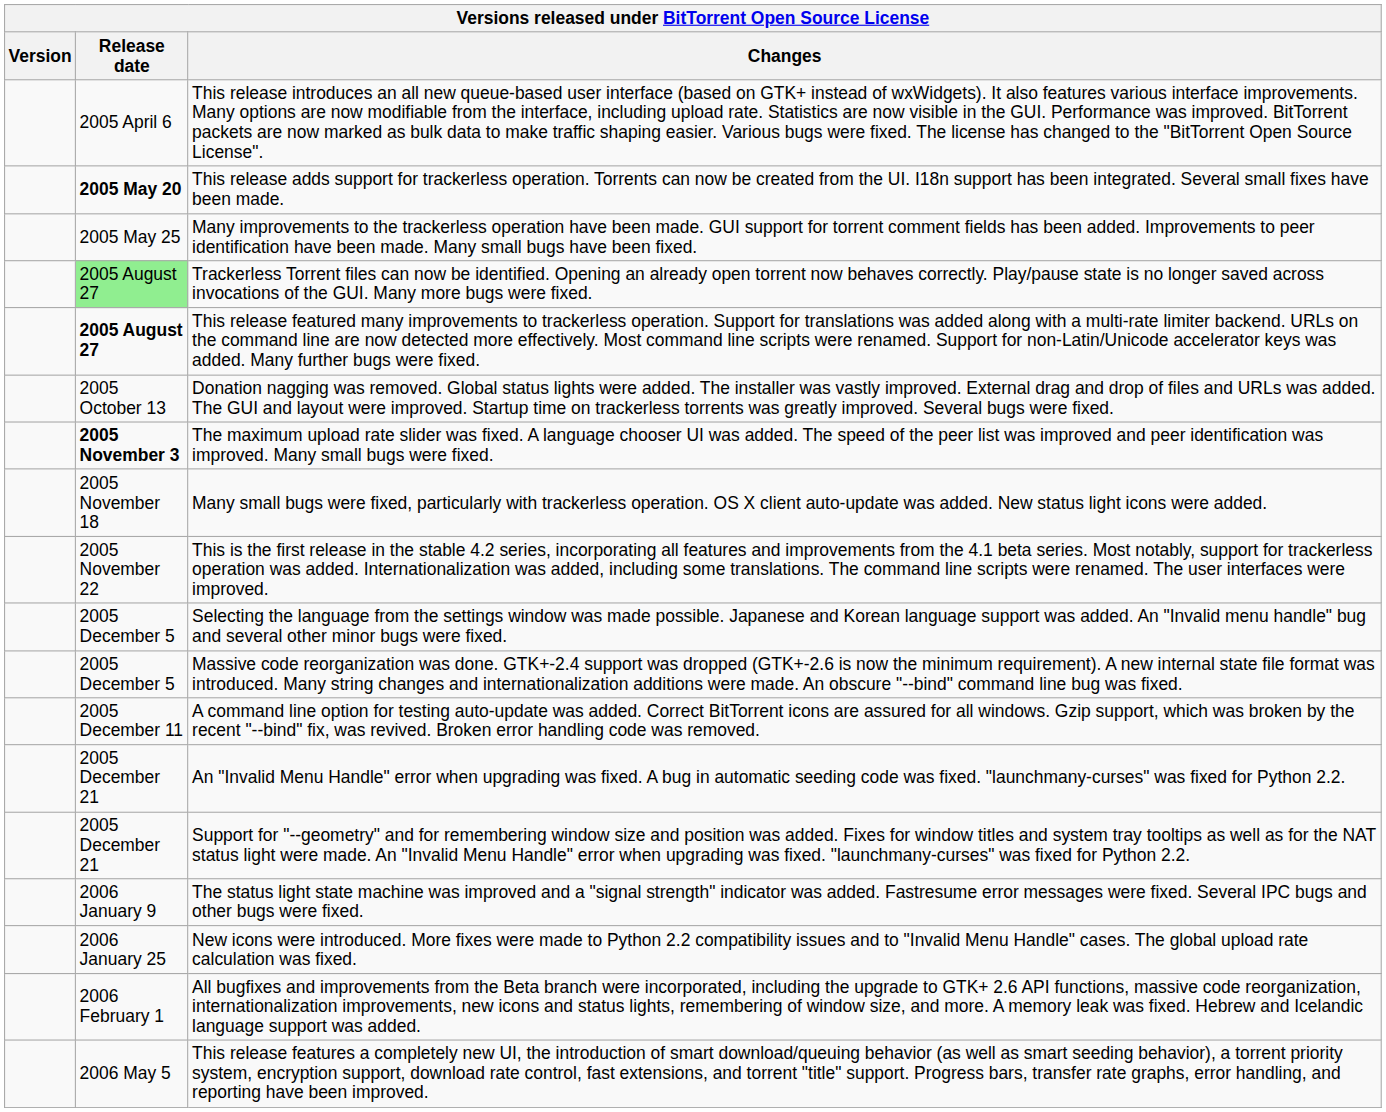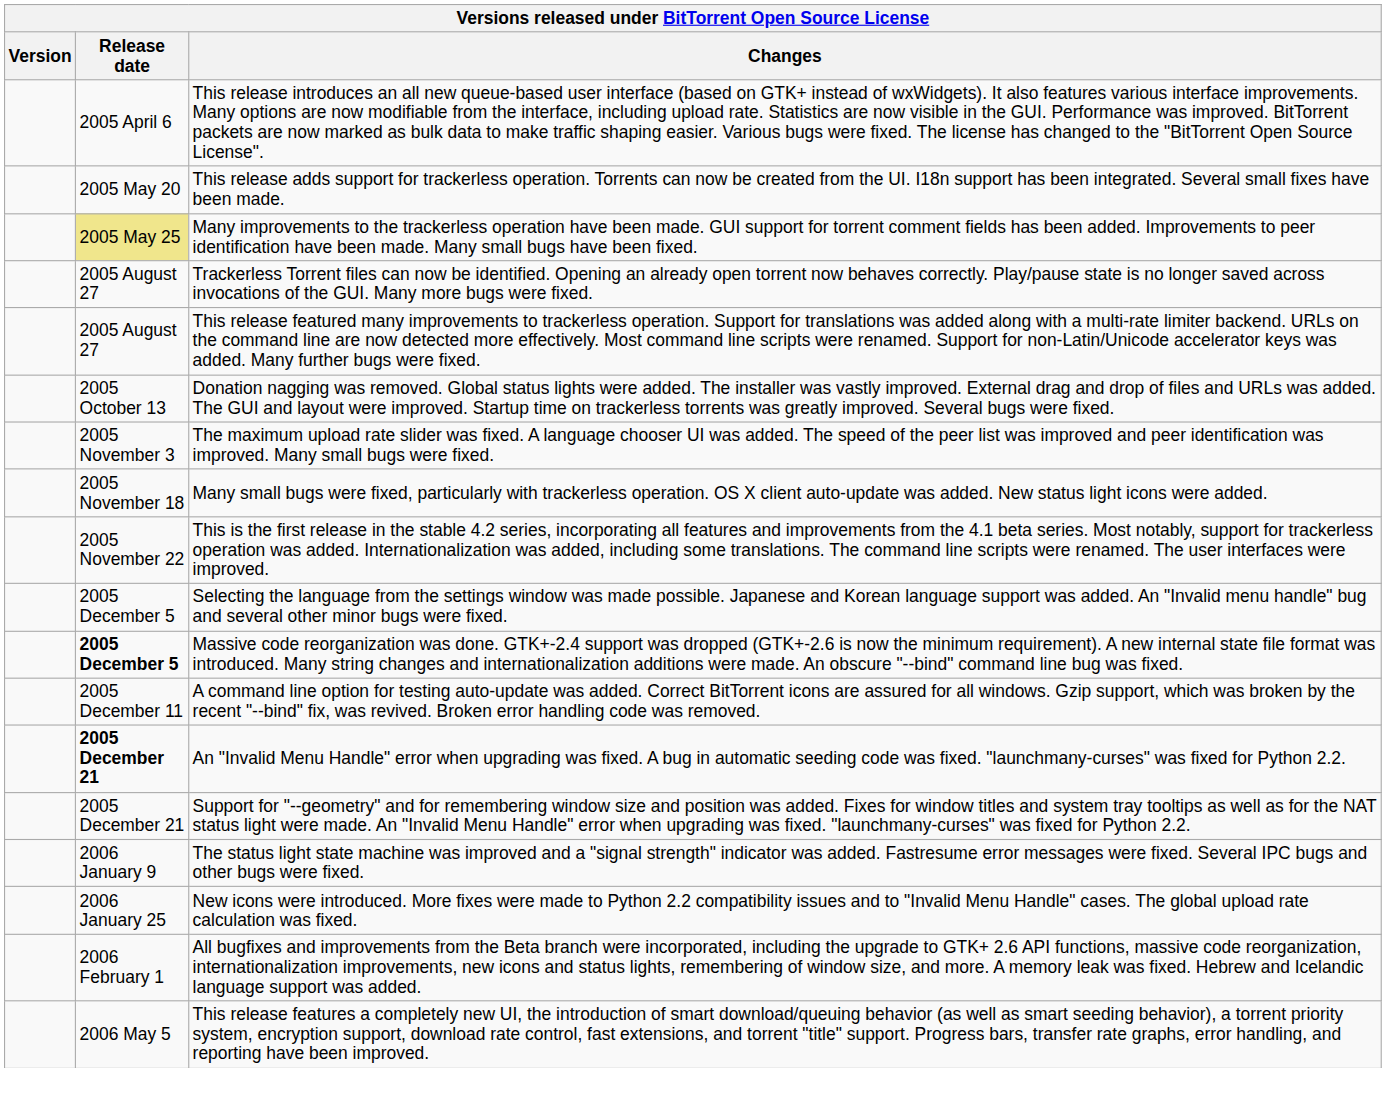(131, 189) bold -> (130, 189) normal
(130, 236) no background -> (130, 236) khaki background
(128, 284) lightgreen background -> (128, 284) no background
(131, 341) bold -> (128, 341) normal
(130, 445) bold -> (127, 445) normal
(127, 673) normal -> (129, 654) bold
(120, 778) normal -> (122, 758) bold
